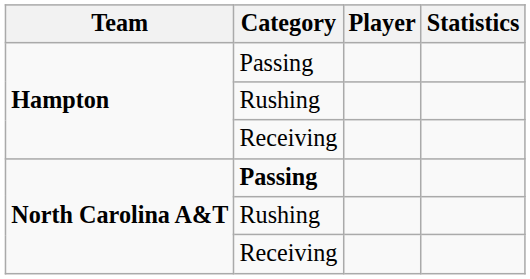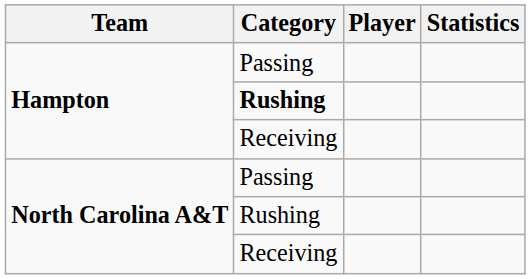(280, 100) normal -> (282, 100) bold
(278, 177) bold -> (276, 177) normal
